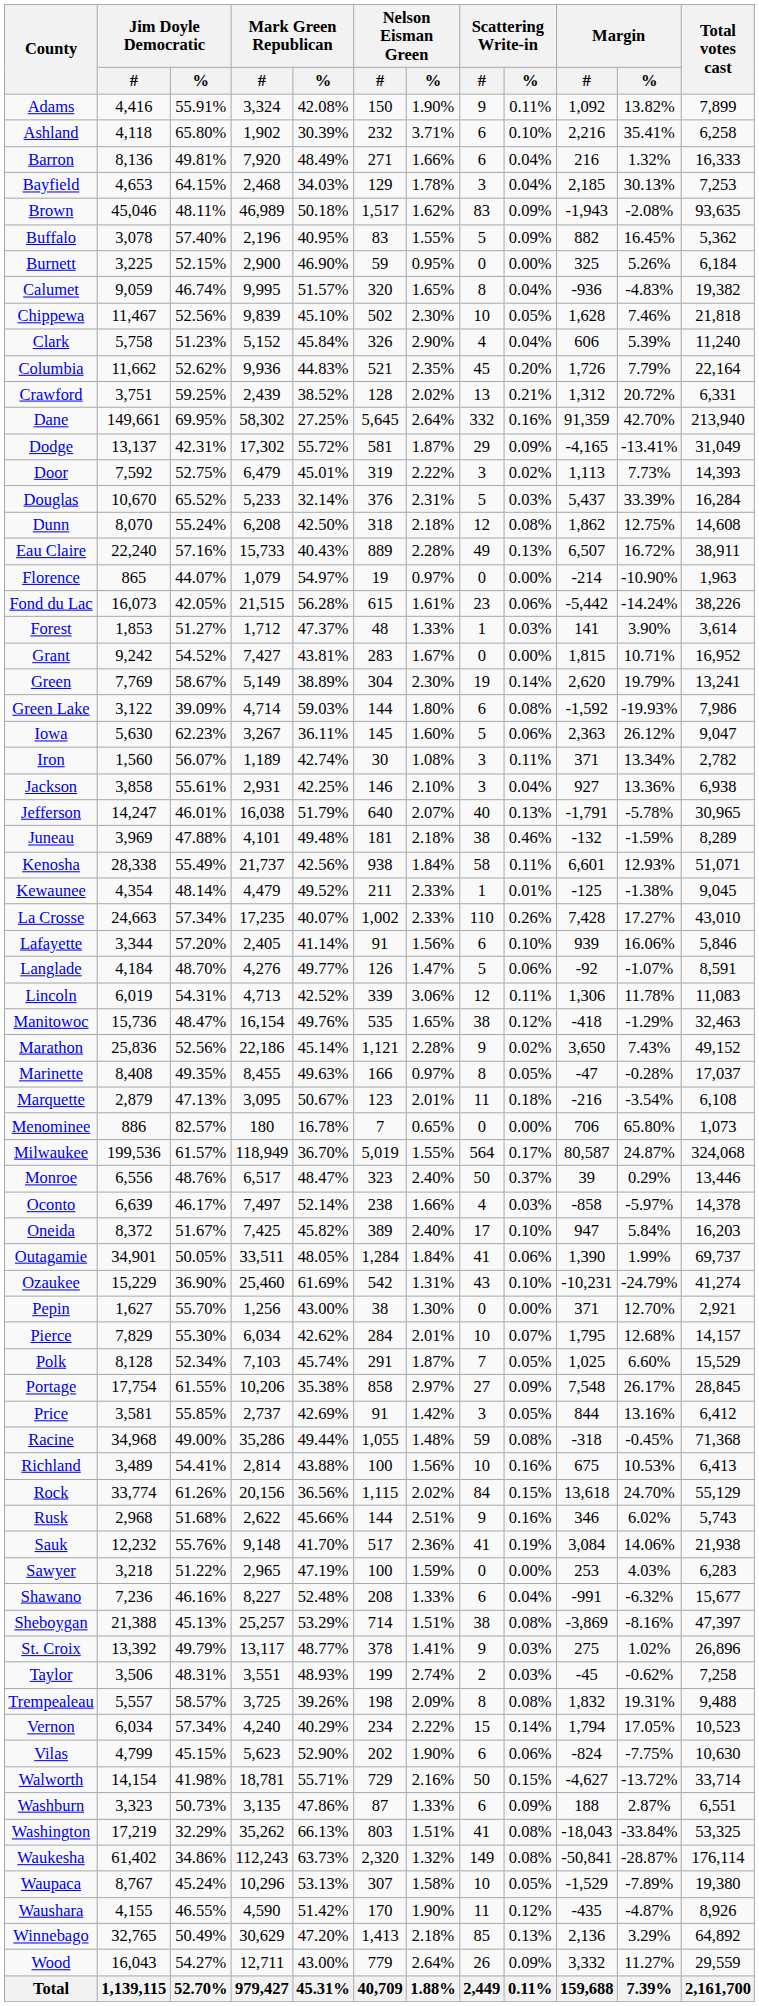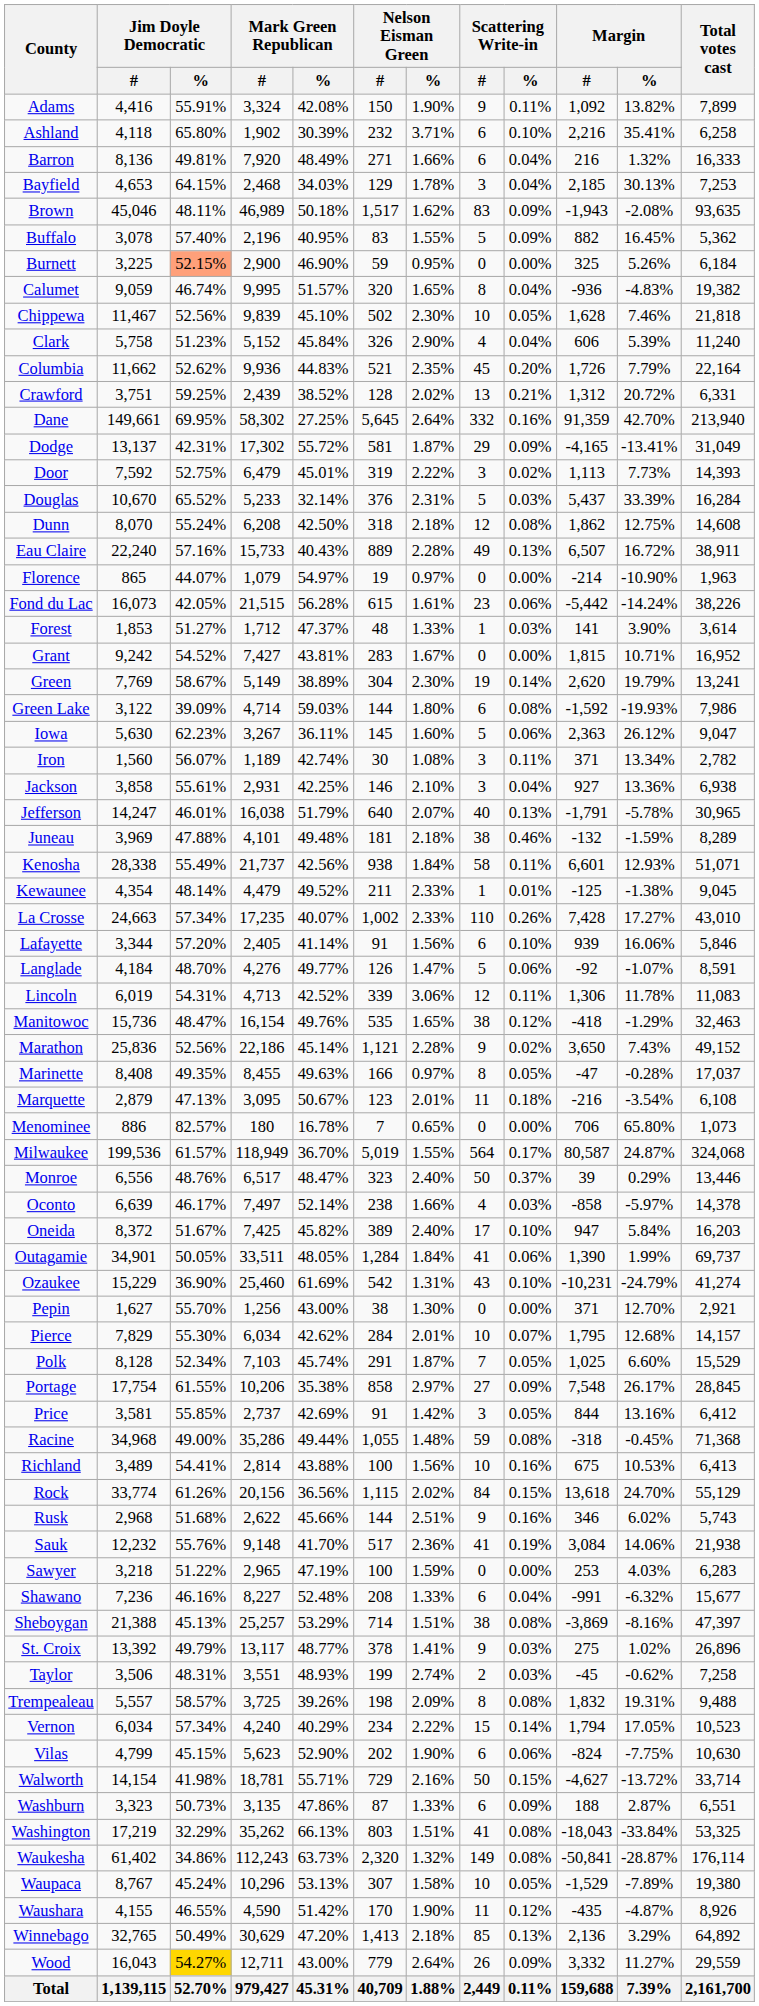(201, 263) no background -> (201, 263) lightsalmon background
(201, 1962) no background -> (201, 1962) gold background
